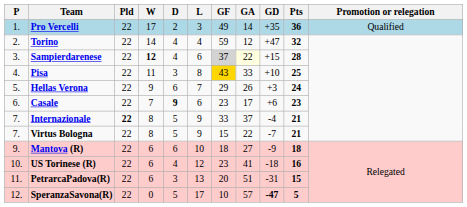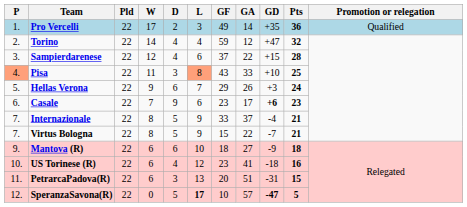(151, 57) bold -> (151, 57) normal
(224, 57) lightgrey background -> (224, 57) no background
(248, 57) lightyellow background -> (248, 57) no background
(16, 73) no background -> (16, 73) lightsalmon background
(199, 73) no background -> (199, 73) lightsalmon background
(224, 73) gold background -> (224, 73) no background
(175, 103) bold -> (175, 103) normal
(272, 103) normal -> (272, 103) bold
(127, 118) bold -> (127, 118) normal
(199, 194) normal -> (199, 194) bold
